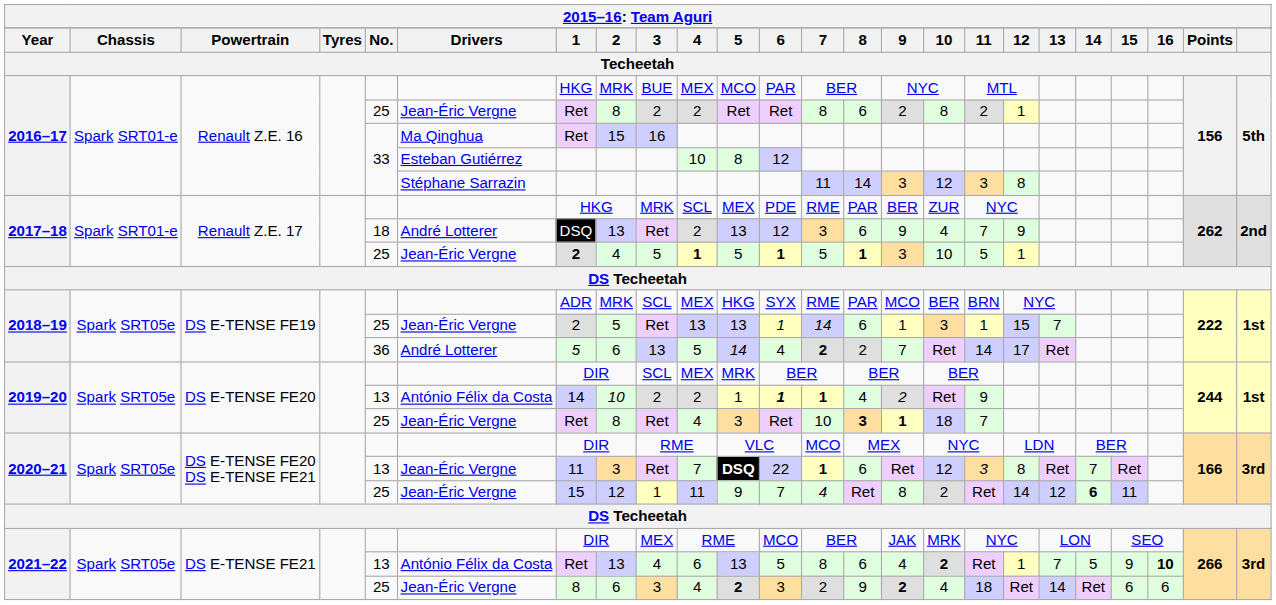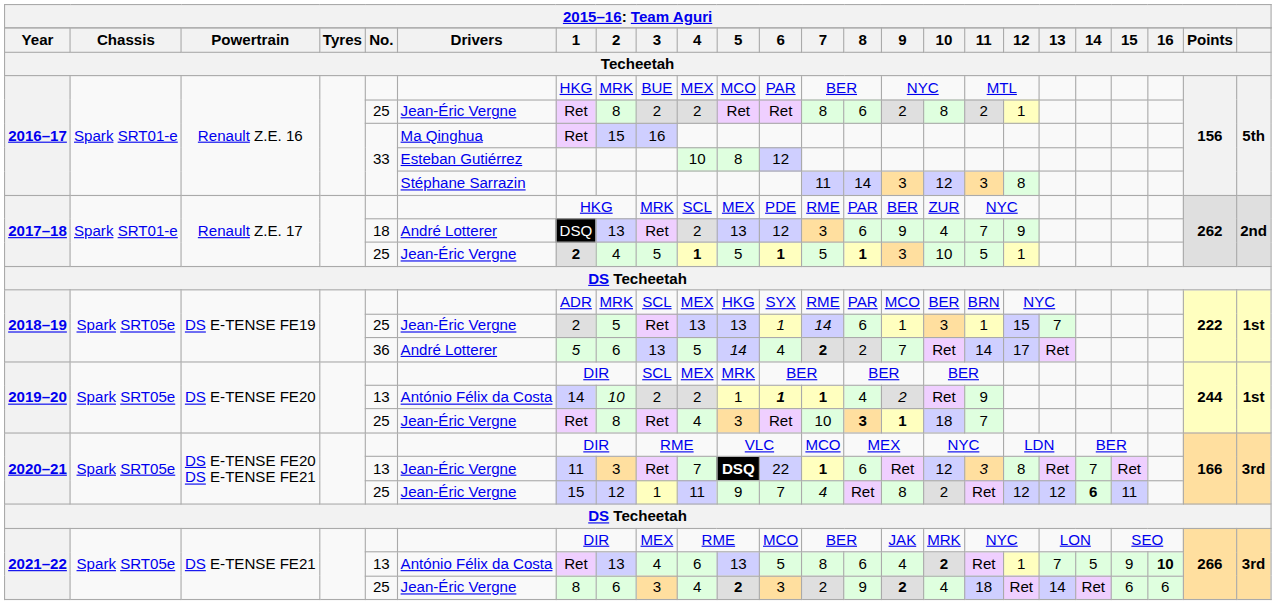(1021, 492) 14 -> (1021, 492) 12
